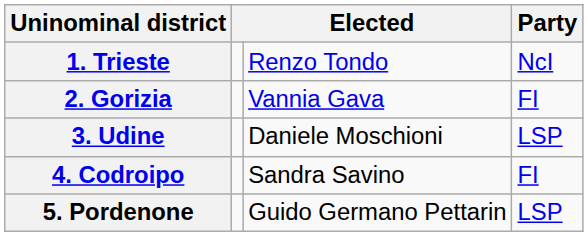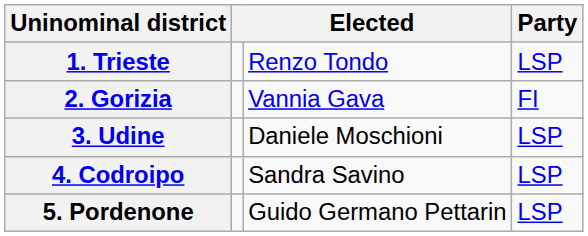(535, 61) NcI -> (540, 61) LSP
(528, 174) FI -> (540, 174) LSP
